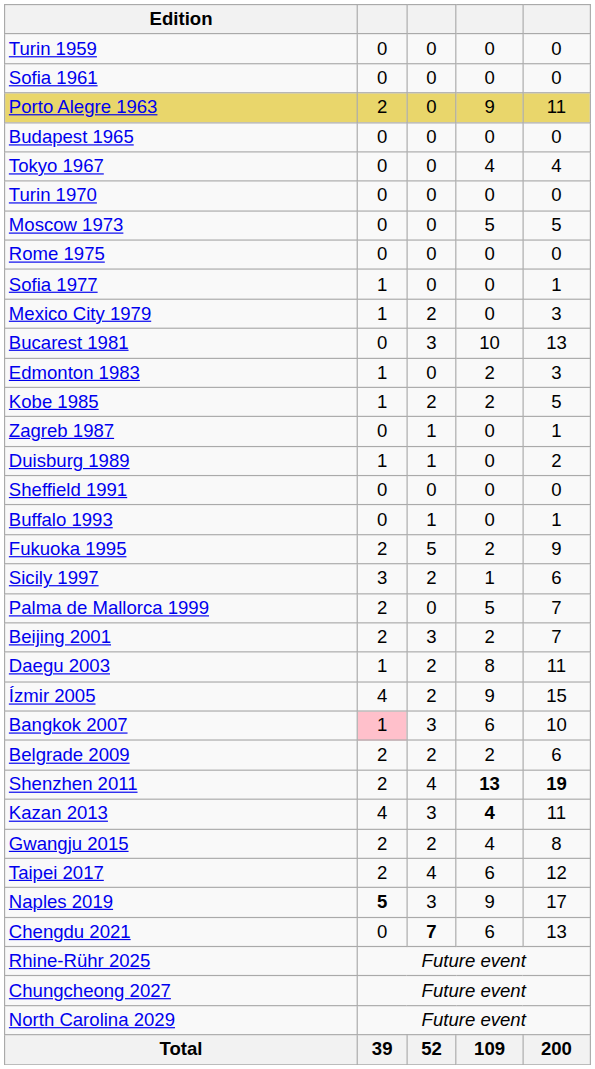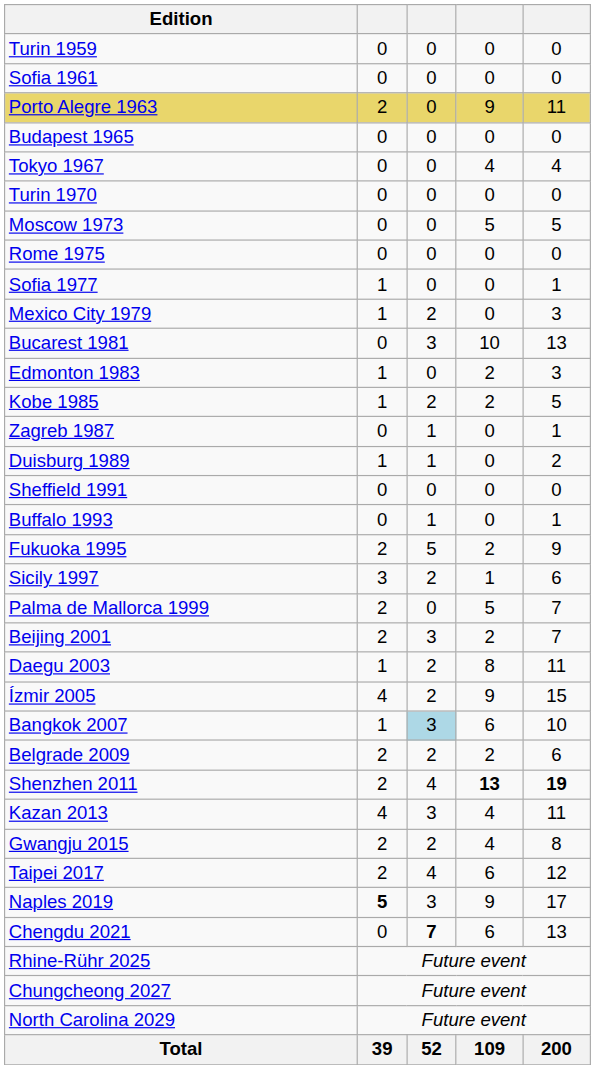(382, 725) pink background -> (382, 725) no background
(431, 725) no background -> (431, 725) lightblue background
(490, 813) bold -> (490, 813) normal
